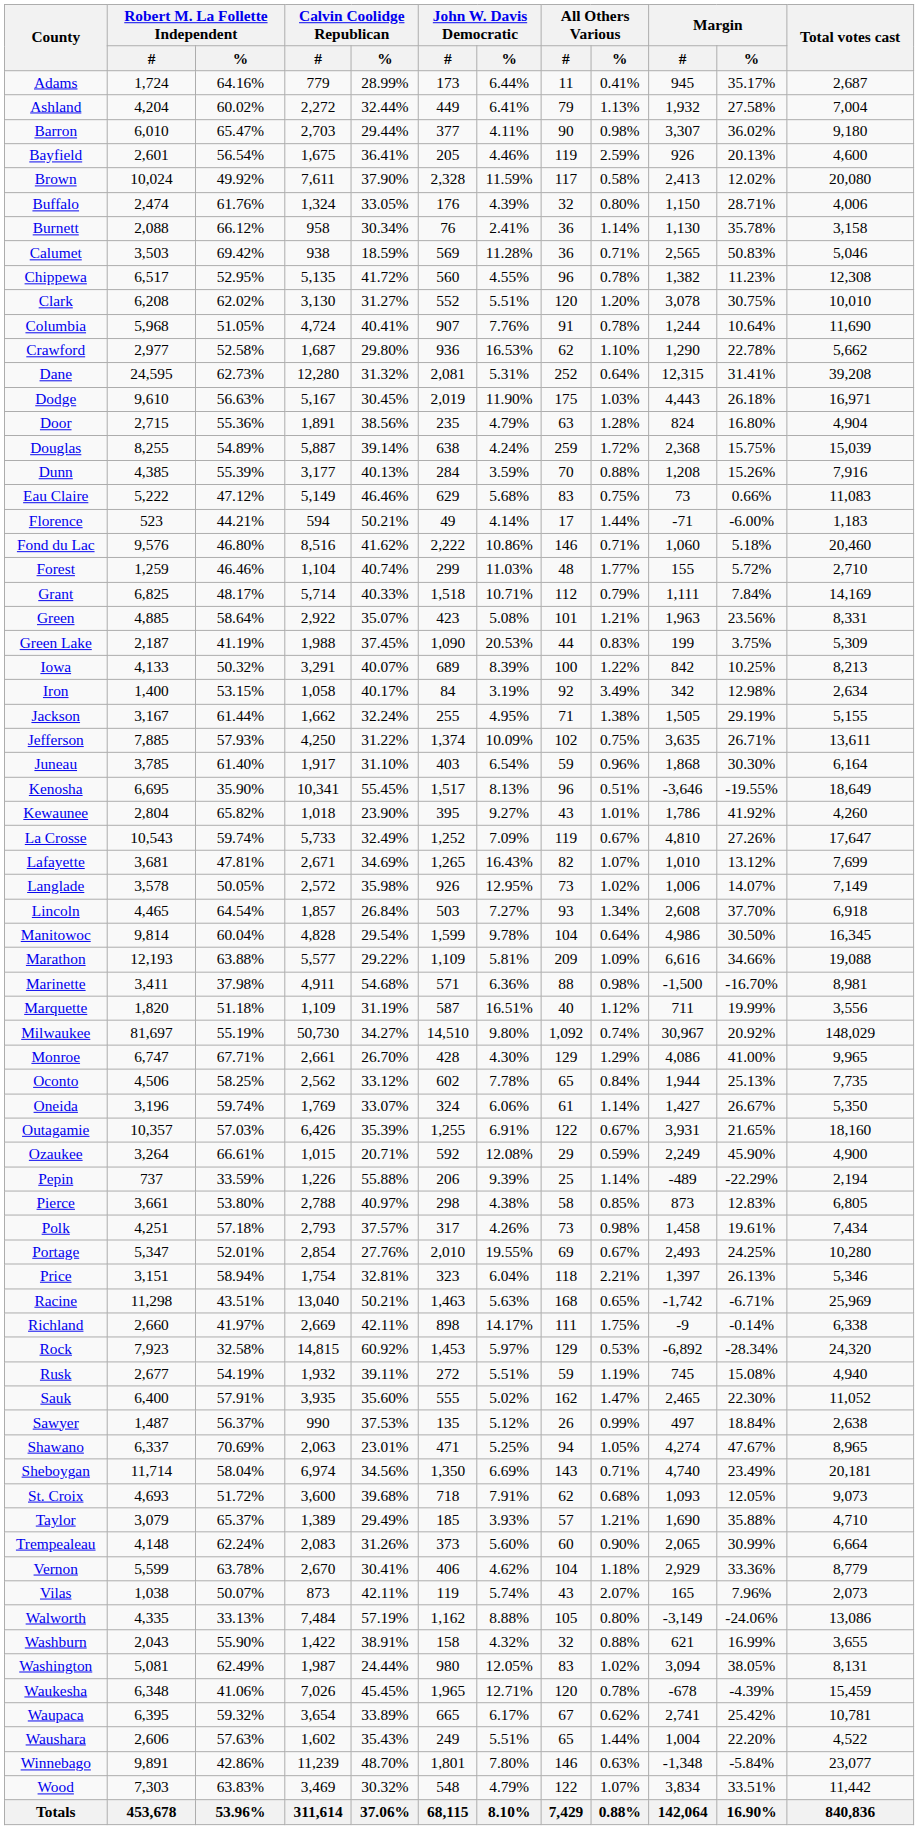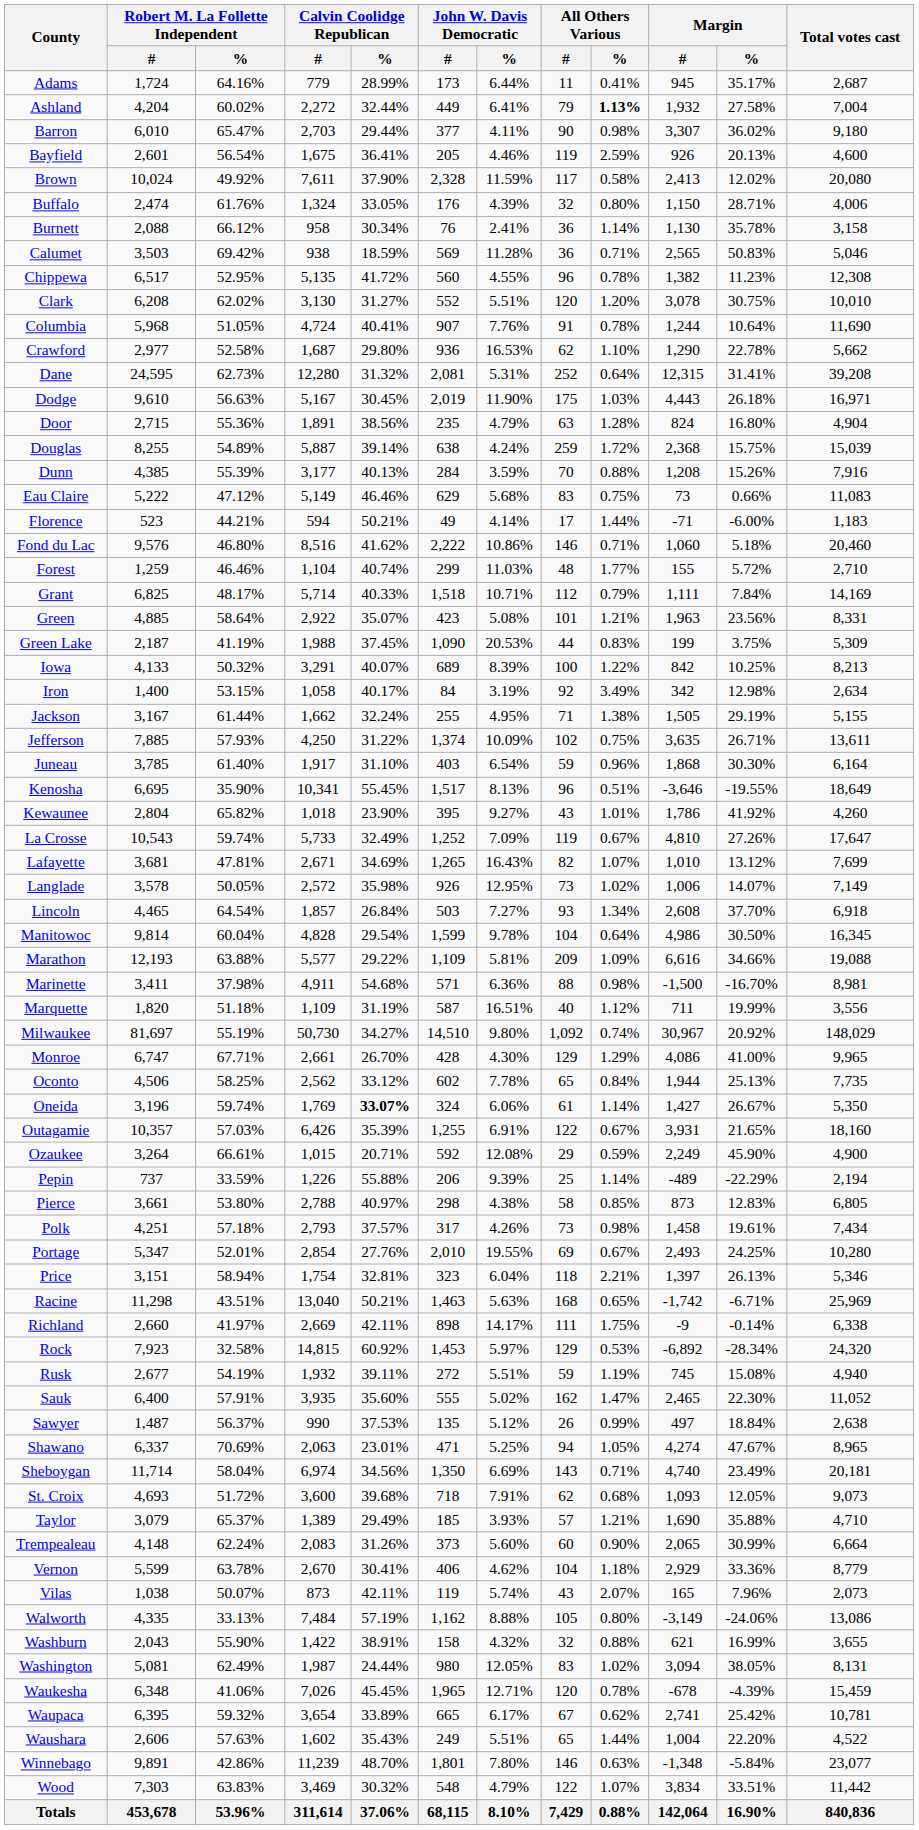(620, 107) normal -> (620, 107) bold
(385, 1105) normal -> (385, 1105) bold
